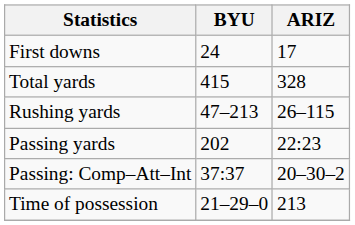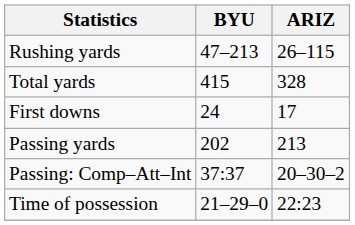rows swapped: (55, 50) <-> (65, 112)
(299, 143) 22:23 -> (292, 143) 213
(292, 204) 213 -> (299, 204) 22:23
